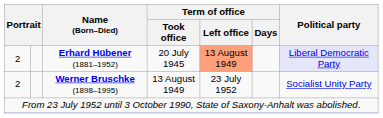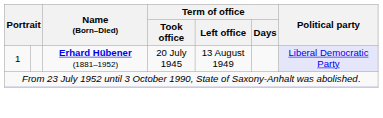(18, 58) 2 -> (18, 58) 1
(226, 58) lightsalmon background -> (223, 58) no background
- row: (95, 84)
